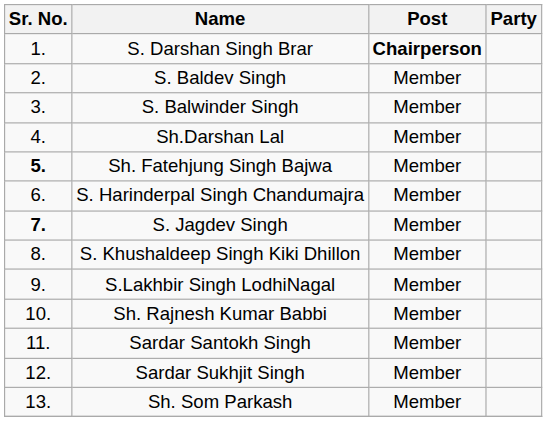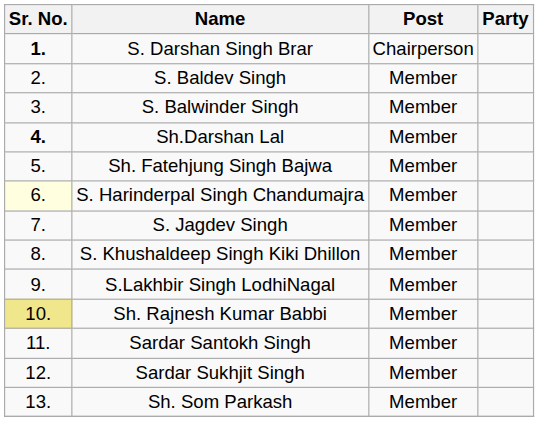(38, 48) normal -> (38, 48) bold
(427, 48) bold -> (423, 48) normal
(38, 136) normal -> (38, 136) bold
(38, 166) bold -> (38, 166) normal
(38, 195) no background -> (38, 195) lightyellow background
(38, 225) bold -> (38, 225) normal
(38, 313) no background -> (38, 313) khaki background
